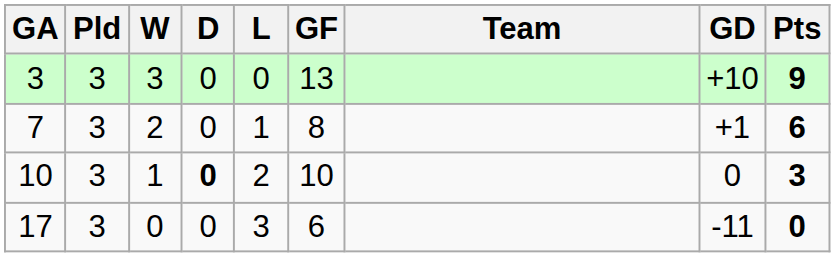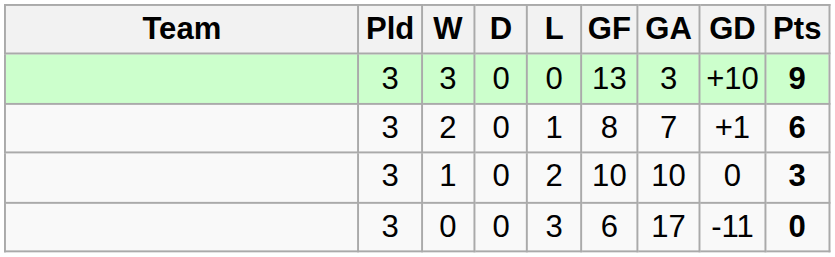columns swapped: (522, 29) <-> (35, 29)
(208, 176) bold -> (501, 176) normal
